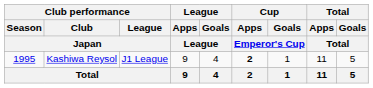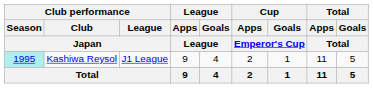(24, 59) no background -> (24, 59) paleturquoise background
(250, 59) bold -> (250, 59) normal
